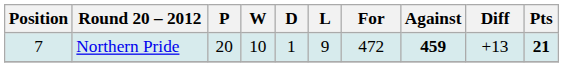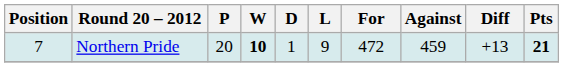(258, 46) normal -> (258, 46) bold
(433, 46) bold -> (433, 46) normal
